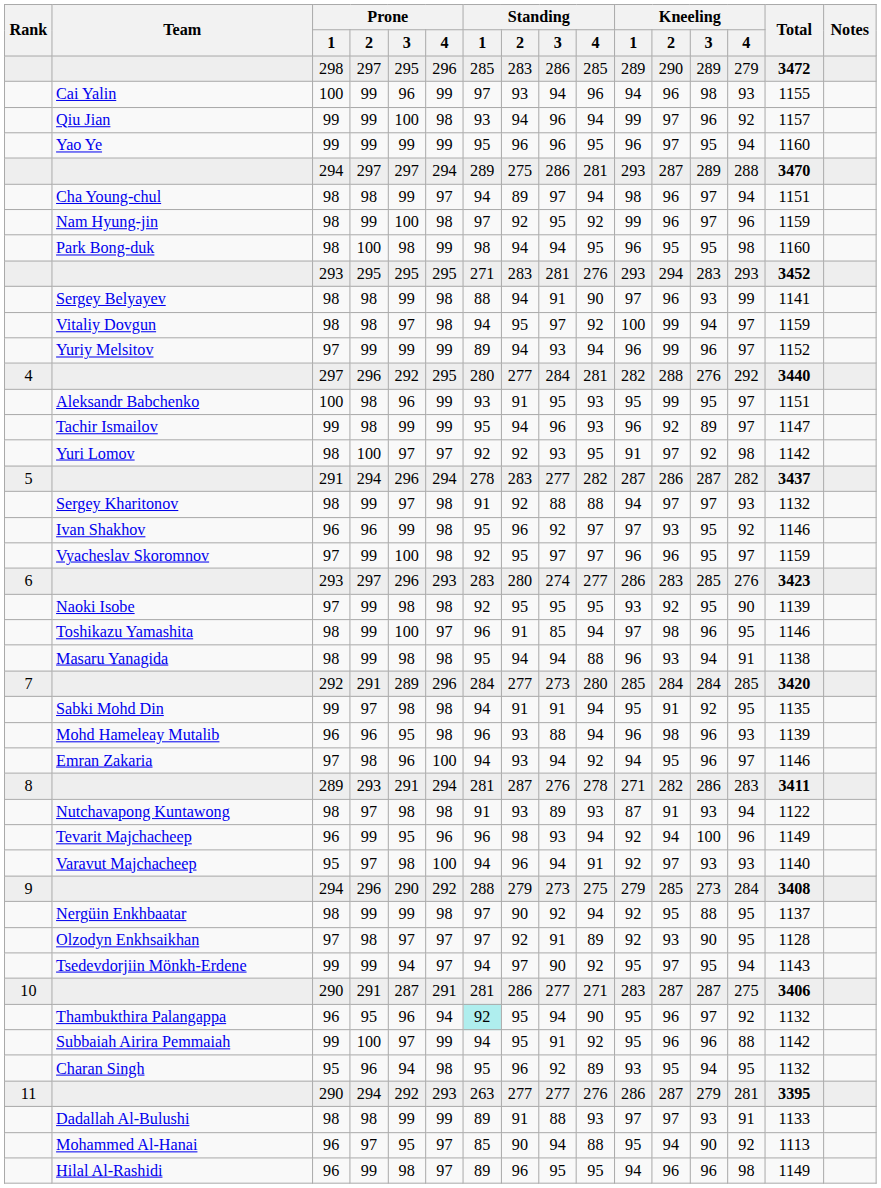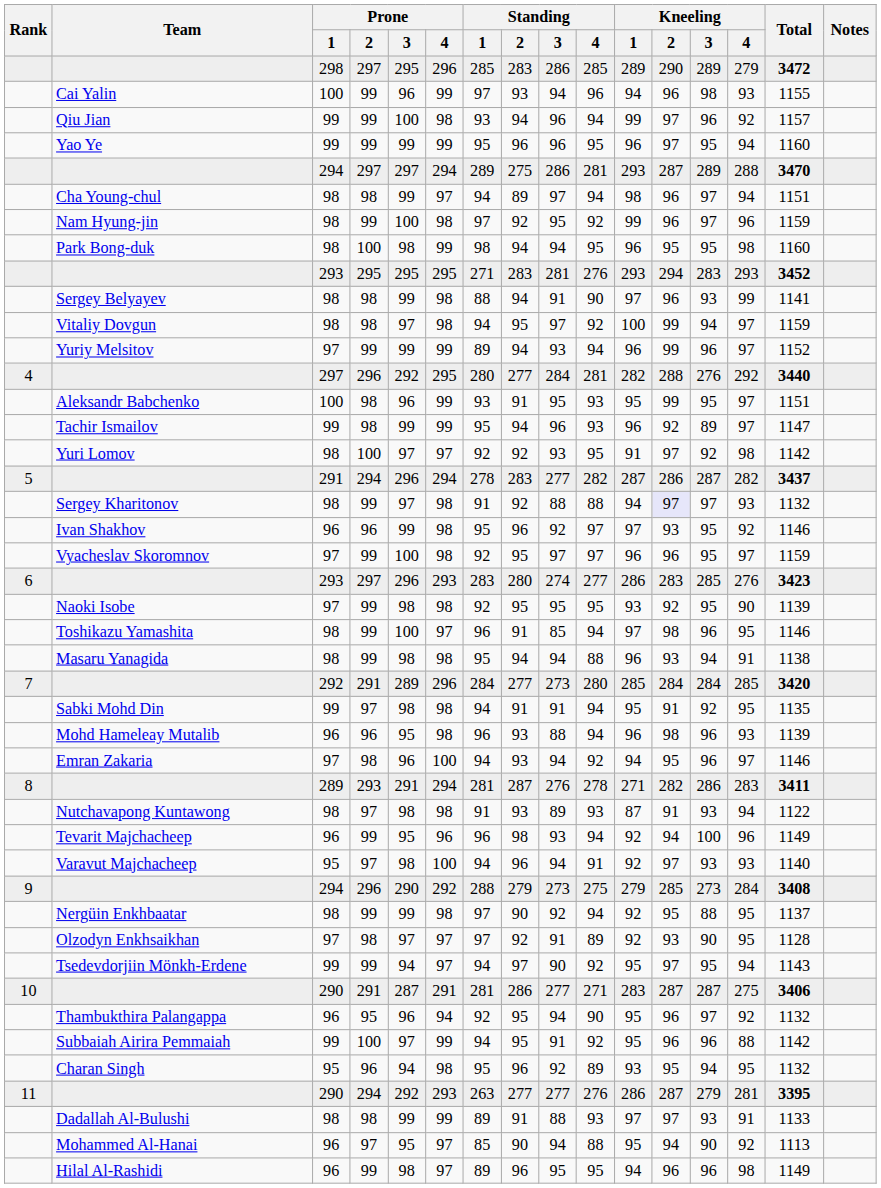(671, 504) no background -> (671, 504) lavender background
(482, 1016) paleturquoise background -> (482, 1016) no background
